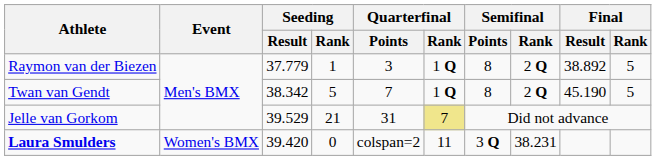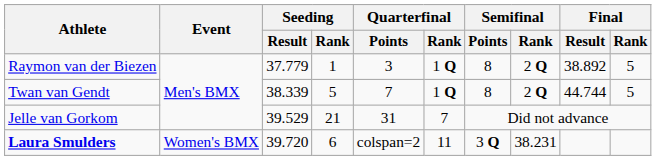(287, 92) 38.342 -> (287, 92) 38.339
(585, 92) 45.190 -> (585, 92) 44.744
(444, 117) khaki background -> (444, 117) no background
(287, 143) 39.420 -> (287, 143) 39.720
(333, 143) 0 -> (333, 143) 6
